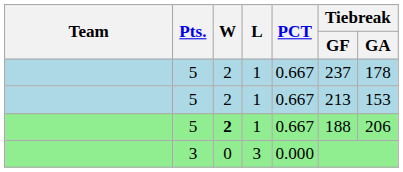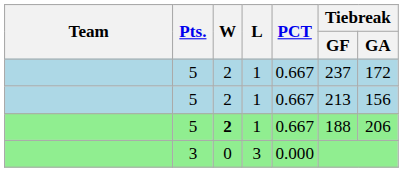(378, 72) 178 -> (378, 72) 172
(378, 99) 153 -> (378, 99) 156
